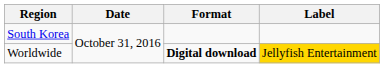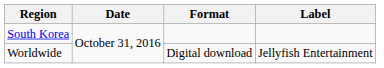(211, 53) bold -> (209, 53) normal
(319, 53) gold background -> (315, 53) no background
